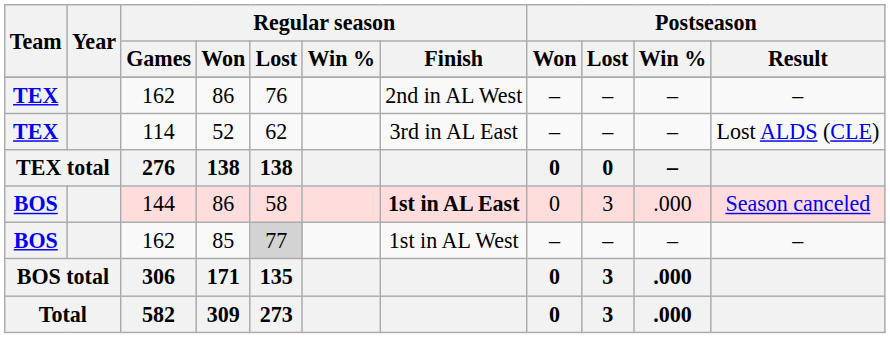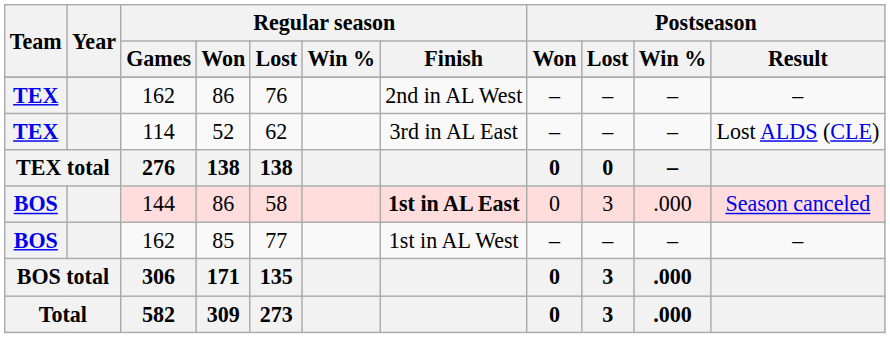(276, 240) lightgrey background -> (276, 240) no background
